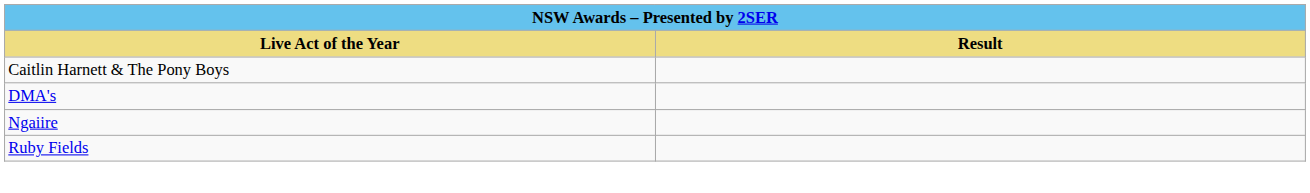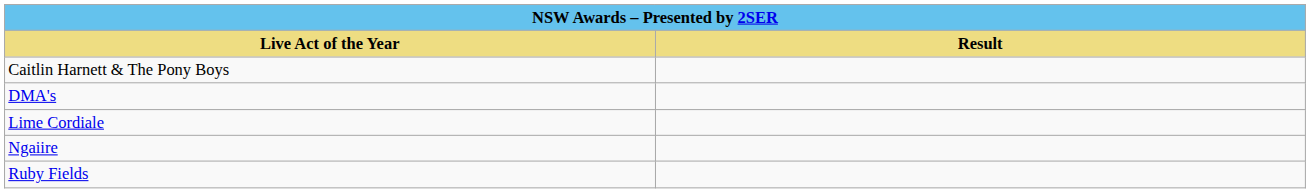+ row: (56, 122)
